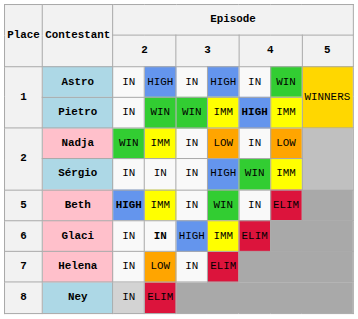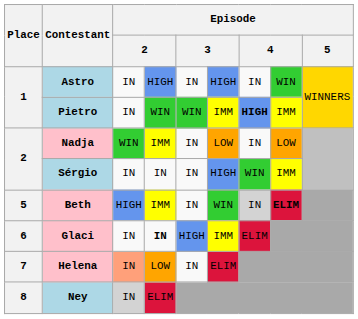(129, 204) bold -> (129, 204) normal
(255, 204) no background -> (255, 204) lightgrey background
(286, 204) normal -> (286, 204) bold
(129, 266) no background -> (129, 266) lightsalmon background
